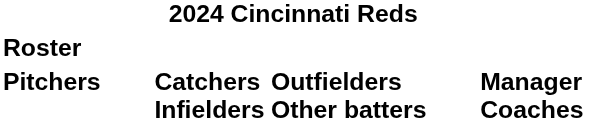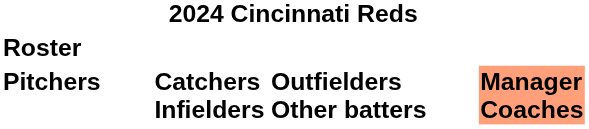(532, 95) no background -> (532, 95) lightsalmon background
